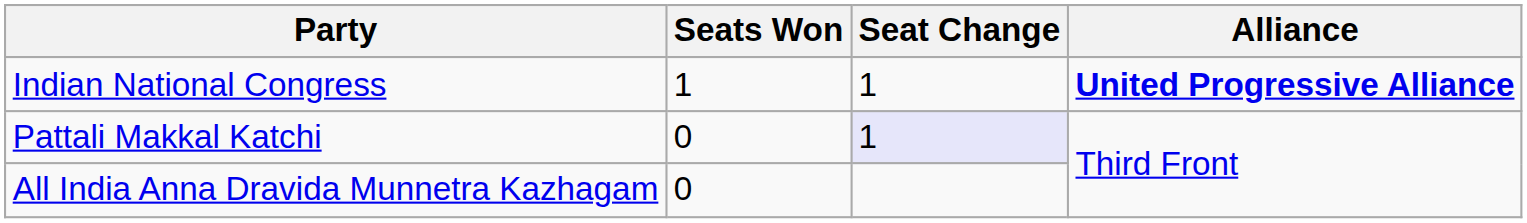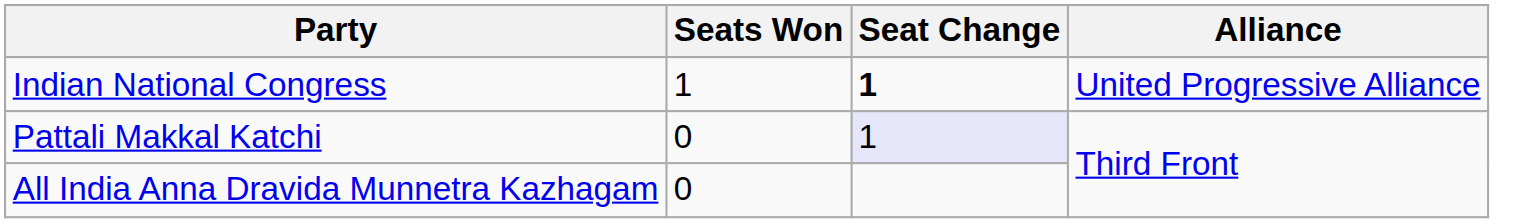(868, 83) normal -> (868, 83) bold
(1295, 83) bold -> (1278, 83) normal
